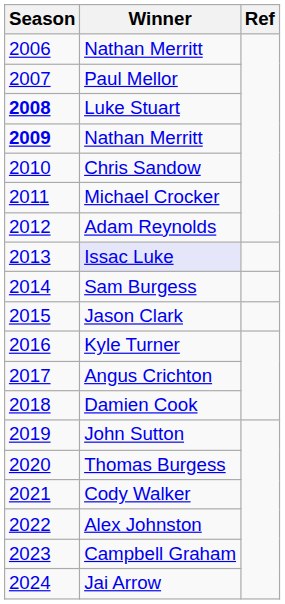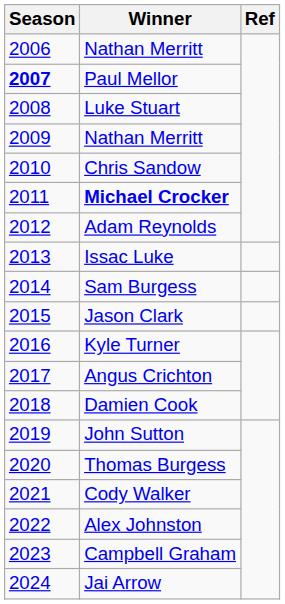(30, 78) normal -> (30, 78) bold
(30, 108) bold -> (30, 108) normal
(30, 138) bold -> (30, 138) normal
(152, 197) normal -> (156, 197) bold
(129, 256) lavender background -> (129, 256) no background
